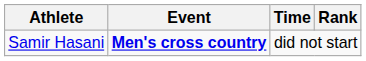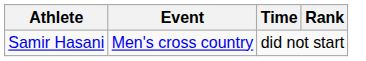(189, 43) bold -> (182, 43) normal
